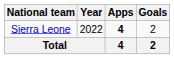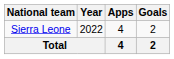(121, 29) bold -> (121, 29) normal
